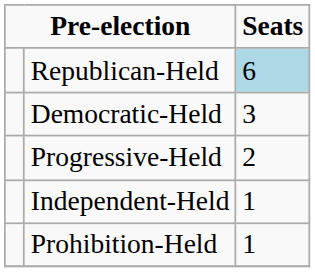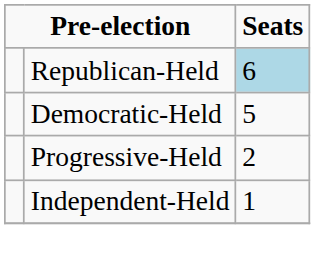(249, 113) 3 -> (249, 113) 5
- row: (124, 244)
